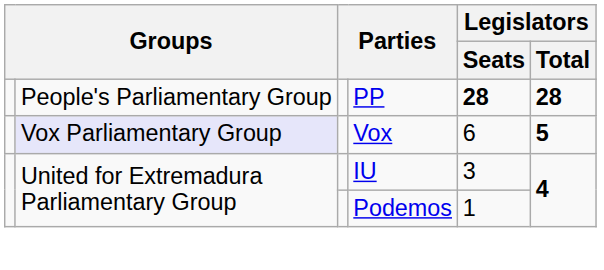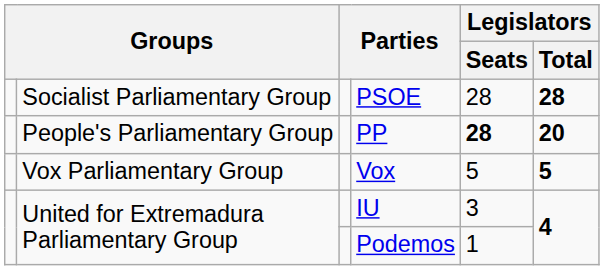+ row: (389, 97)
(549, 97) 28 -> (552, 134) 20
(151, 134) lavender background -> (153, 171) no background
(469, 134) 6 -> (472, 171) 5
